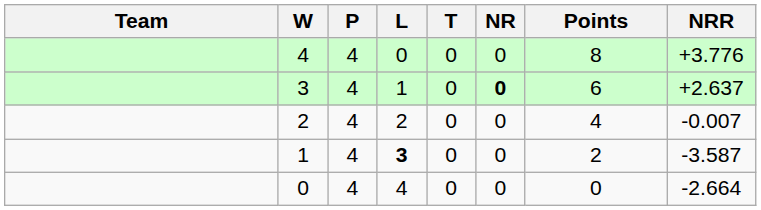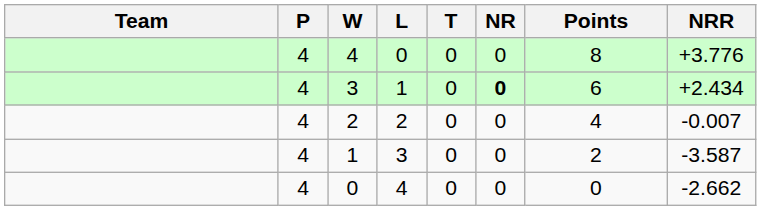columns swapped: (352, 21) <-> (303, 21)
(711, 88) +2.637 -> (711, 88) +2.434
(402, 155) bold -> (402, 155) normal
(711, 188) -2.664 -> (711, 188) -2.662
